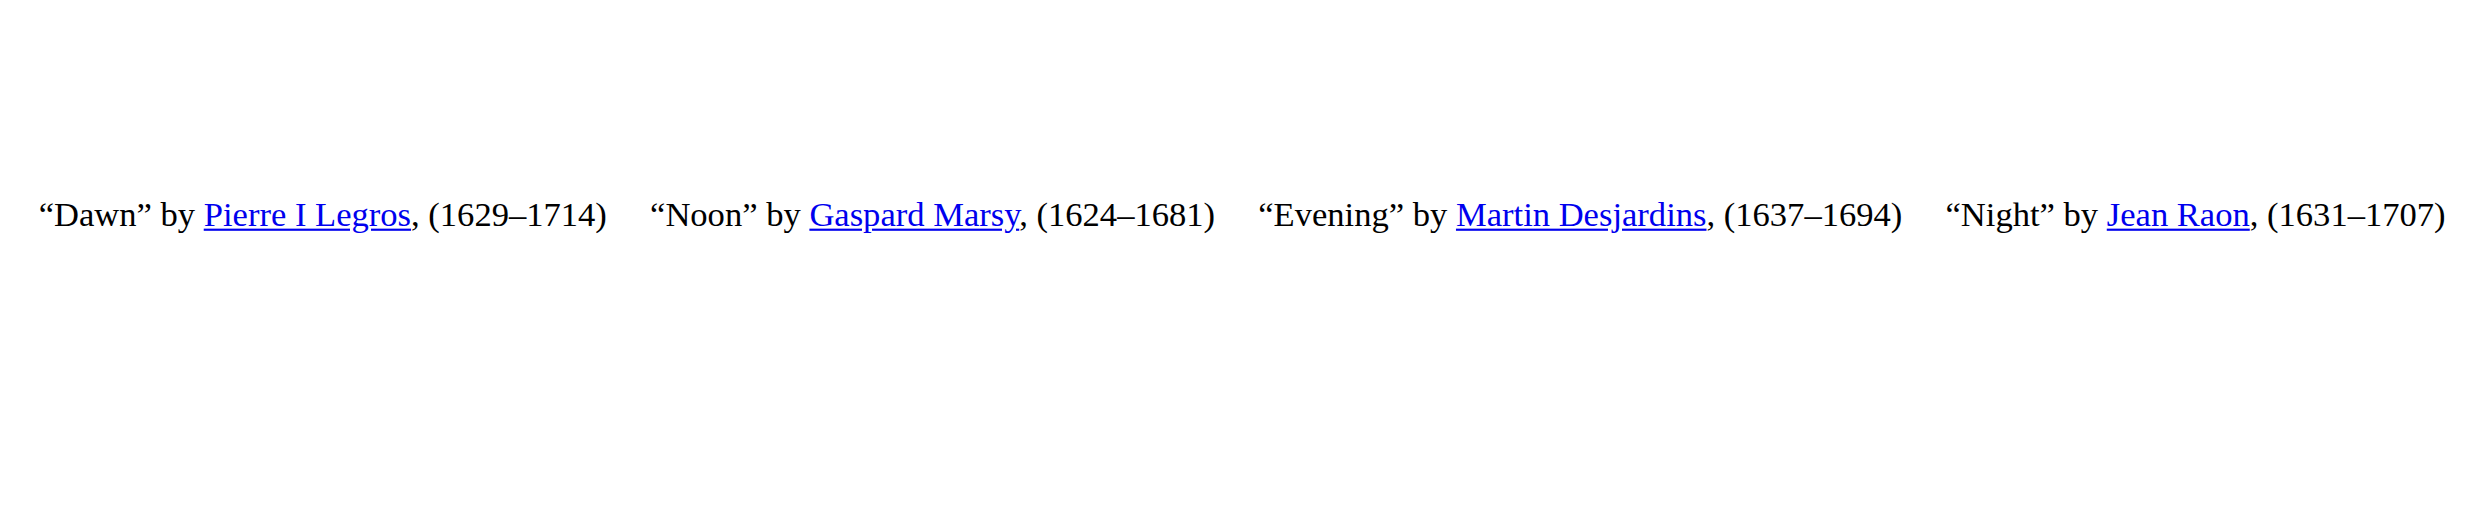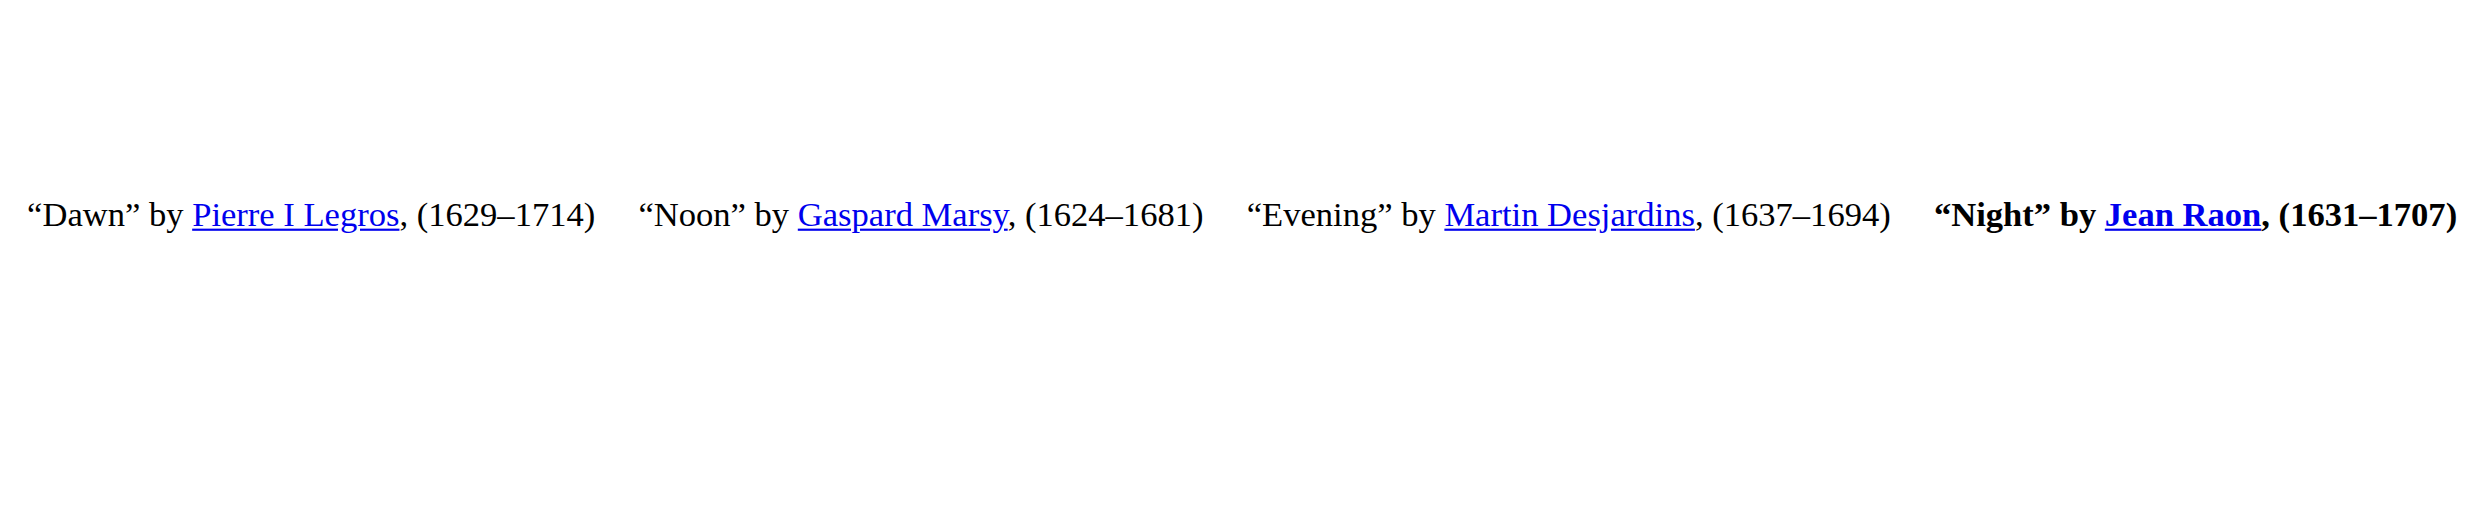(2196, 215) normal -> (2196, 215) bold
